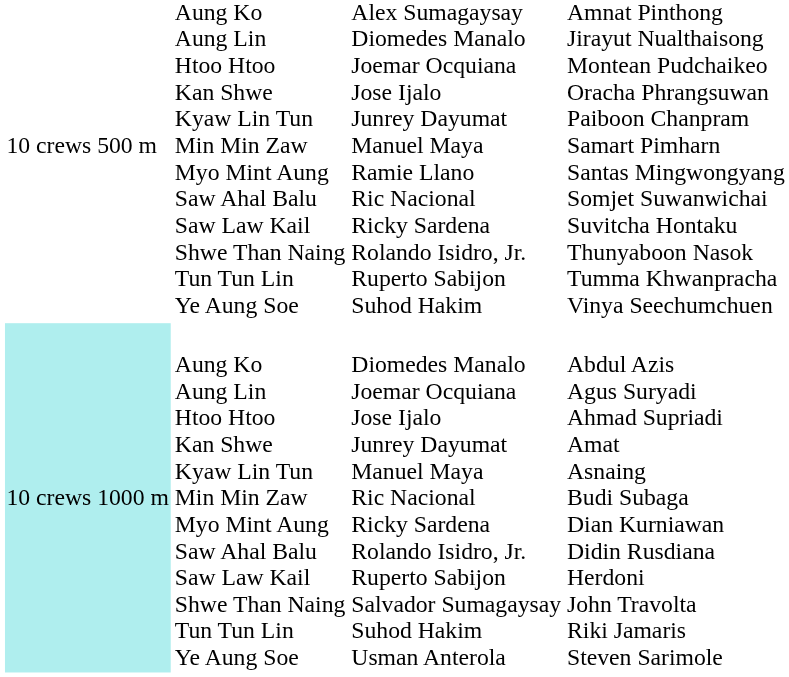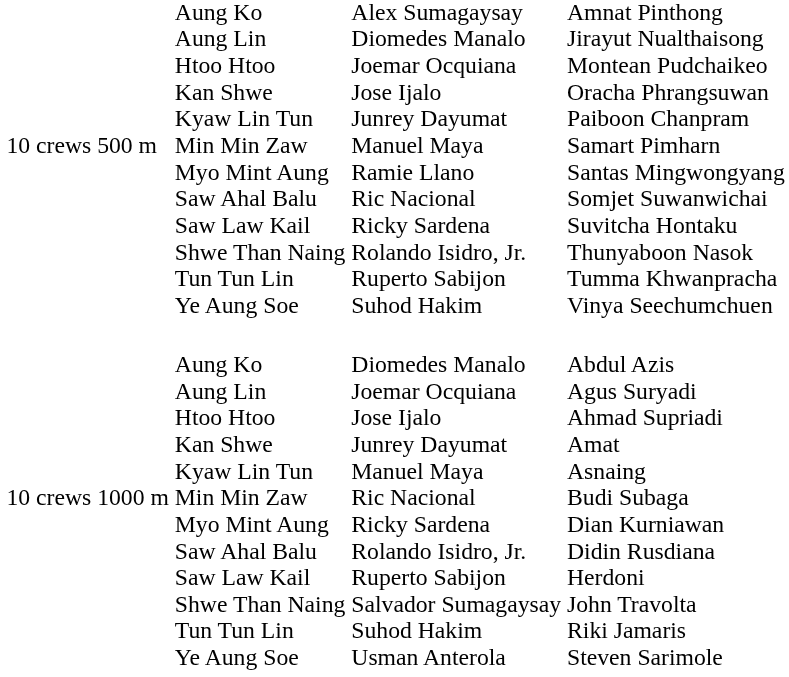(88, 497) paleturquoise background -> (88, 497) no background
